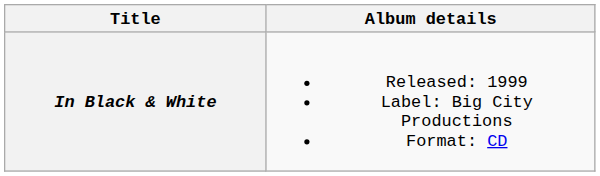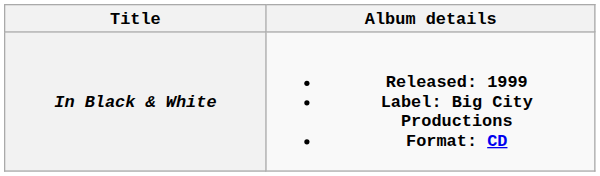(431, 112) normal -> (431, 112) bold
